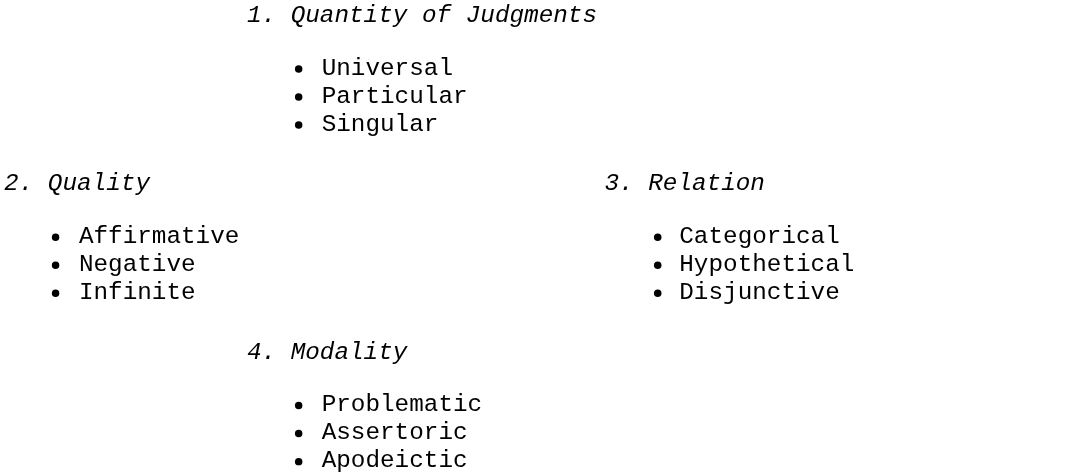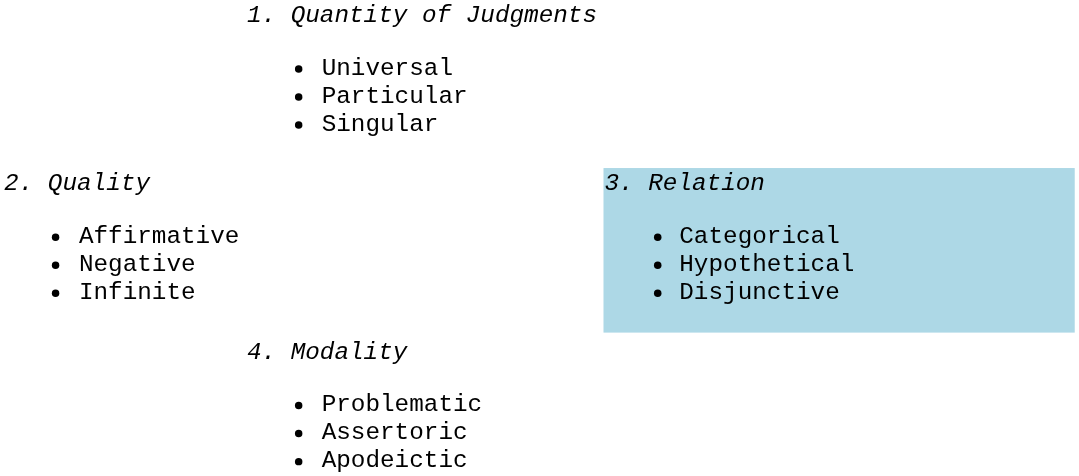(838, 238) no background -> (838, 238) lightblue background
